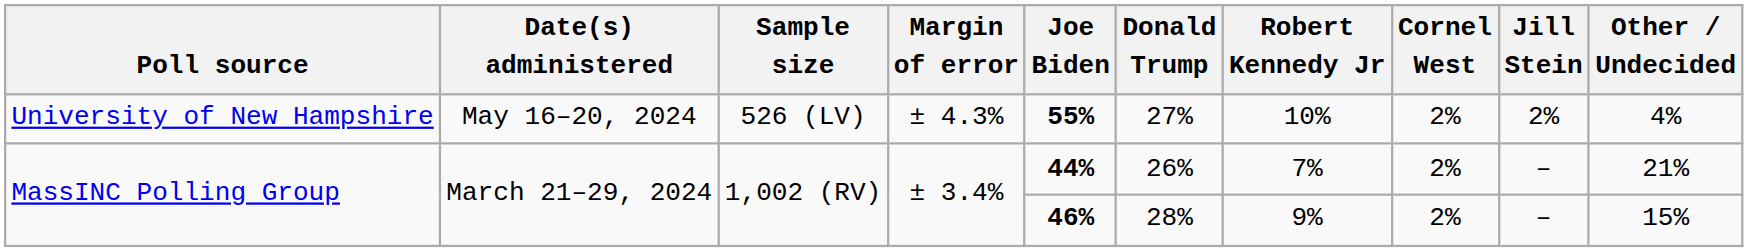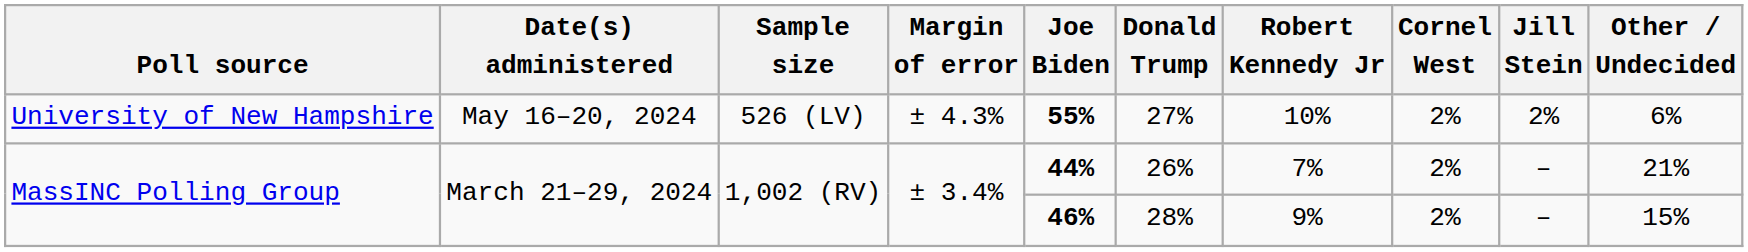(1666, 117) 4% -> (1666, 117) 6%
